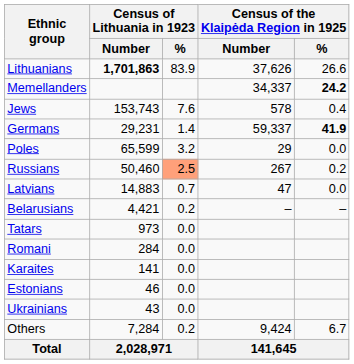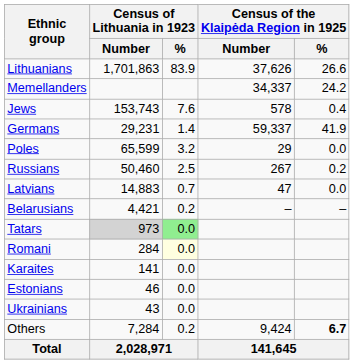(131, 68) bold -> (131, 68) normal
(334, 88) bold -> (334, 88) normal
(334, 128) bold -> (334, 128) normal
(186, 169) lightsalmon background -> (186, 169) no background
(149, 229) no background -> (149, 229) lightgrey background
(186, 229) no background -> (186, 229) lightgreen background
(186, 249) no background -> (186, 249) lightyellow background
(338, 329) normal -> (338, 329) bold
